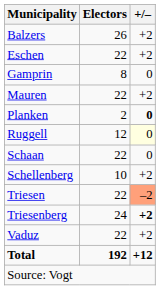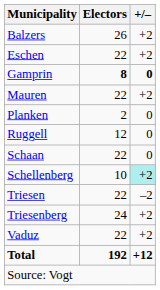(124, 74) normal -> (124, 74) bold
(149, 74) normal -> (149, 74) bold
(149, 114) bold -> (149, 114) normal
(149, 134) lightyellow background -> (149, 134) no background
(146, 174) no background -> (146, 174) paleturquoise background
(146, 194) lightsalmon background -> (146, 194) no background
(146, 214) bold -> (146, 214) normal
